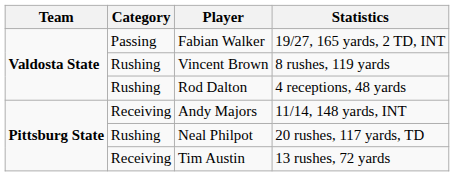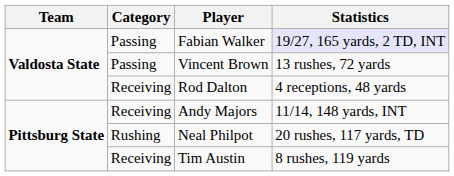(360, 40) no background -> (360, 40) lavender background
(136, 64) Rushing -> (134, 64) Passing
(333, 64) 8 rushes, 119 yards -> (333, 64) 13 rushes, 72 yards
(136, 87) Rushing -> (141, 87) Receiving
(333, 158) 13 rushes, 72 yards -> (333, 158) 8 rushes, 119 yards
